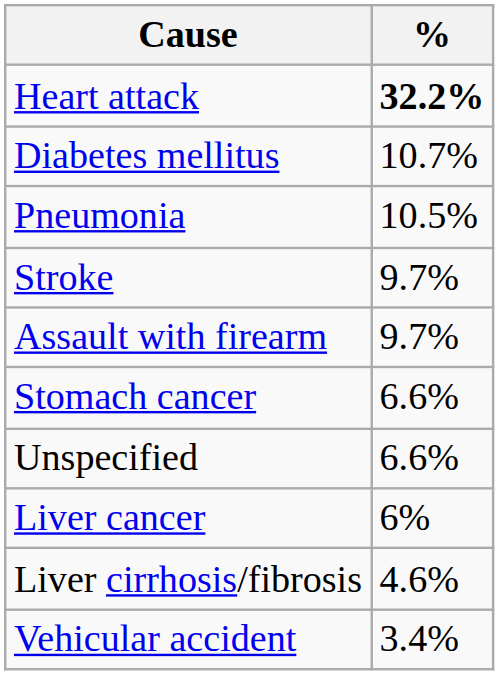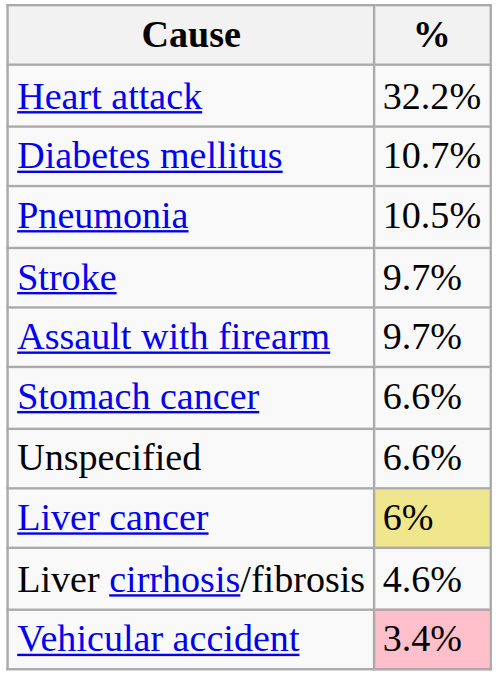(432, 95) bold -> (432, 95) normal
(405, 517) no background -> (408, 517) khaki background
(419, 638) no background -> (422, 638) pink background
